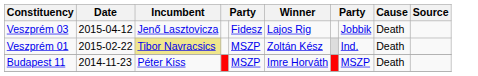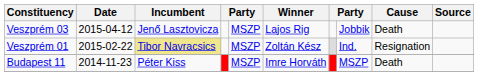(247, 29) Fidesz -> (246, 29) MSZP
(390, 46) Death -> (402, 46) Resignation
